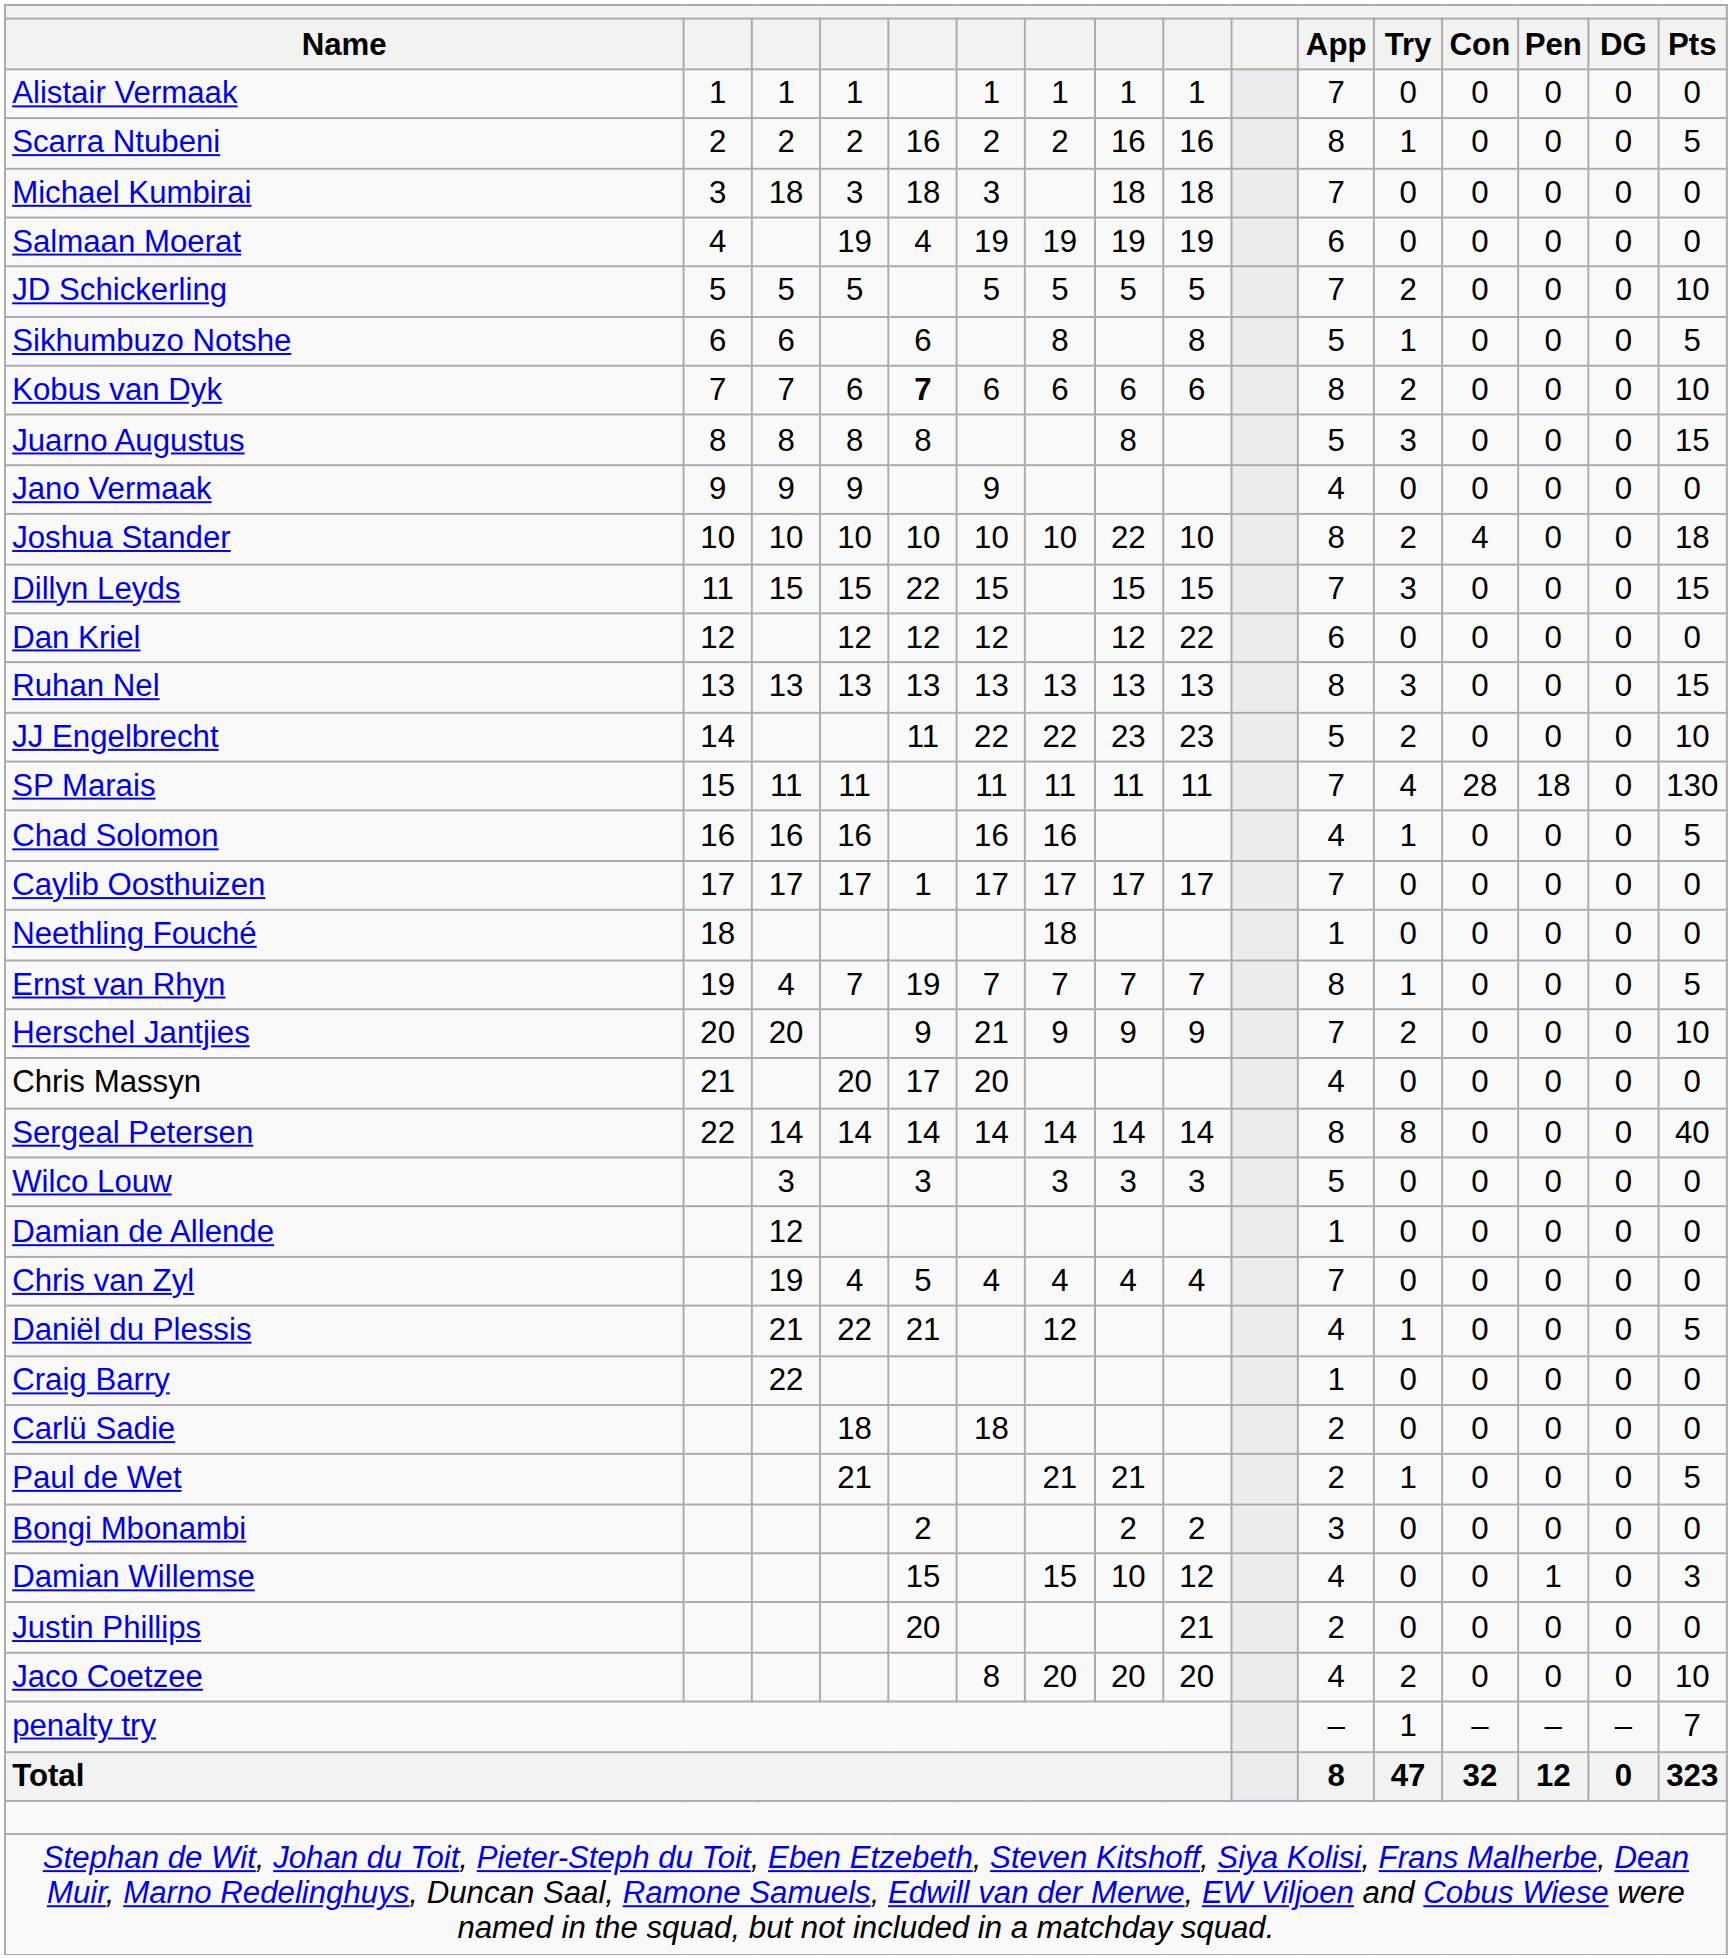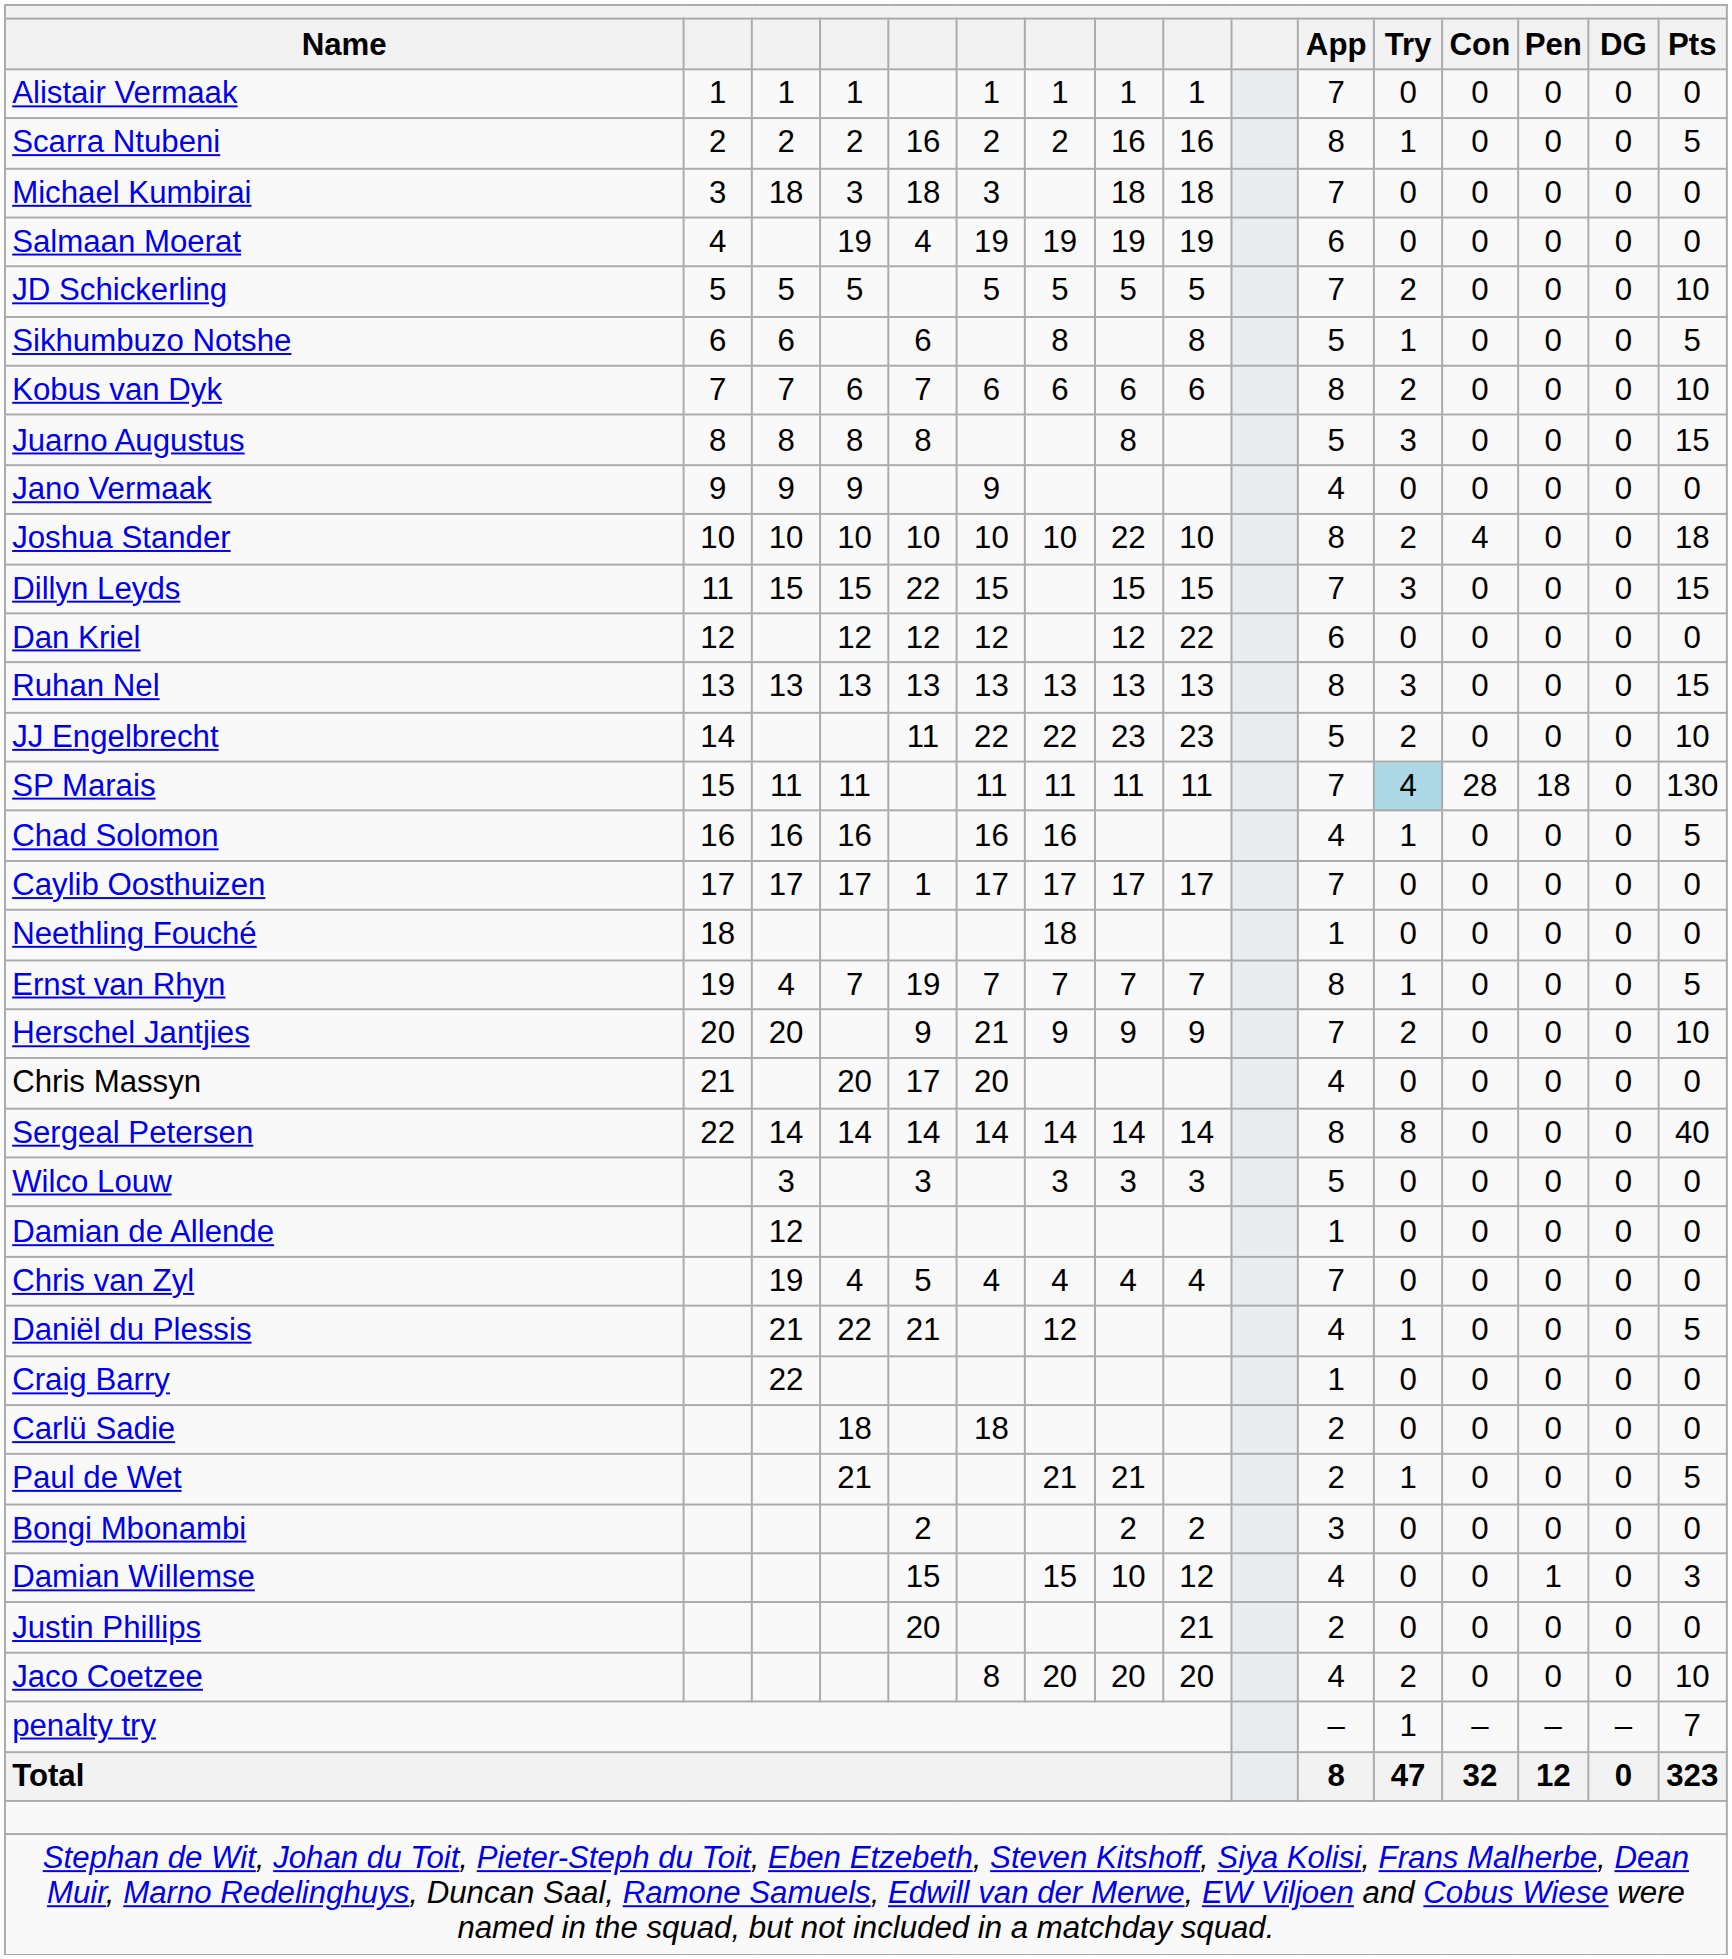(923, 389) bold -> (923, 389) normal
(1408, 785) no background -> (1408, 785) lightblue background
